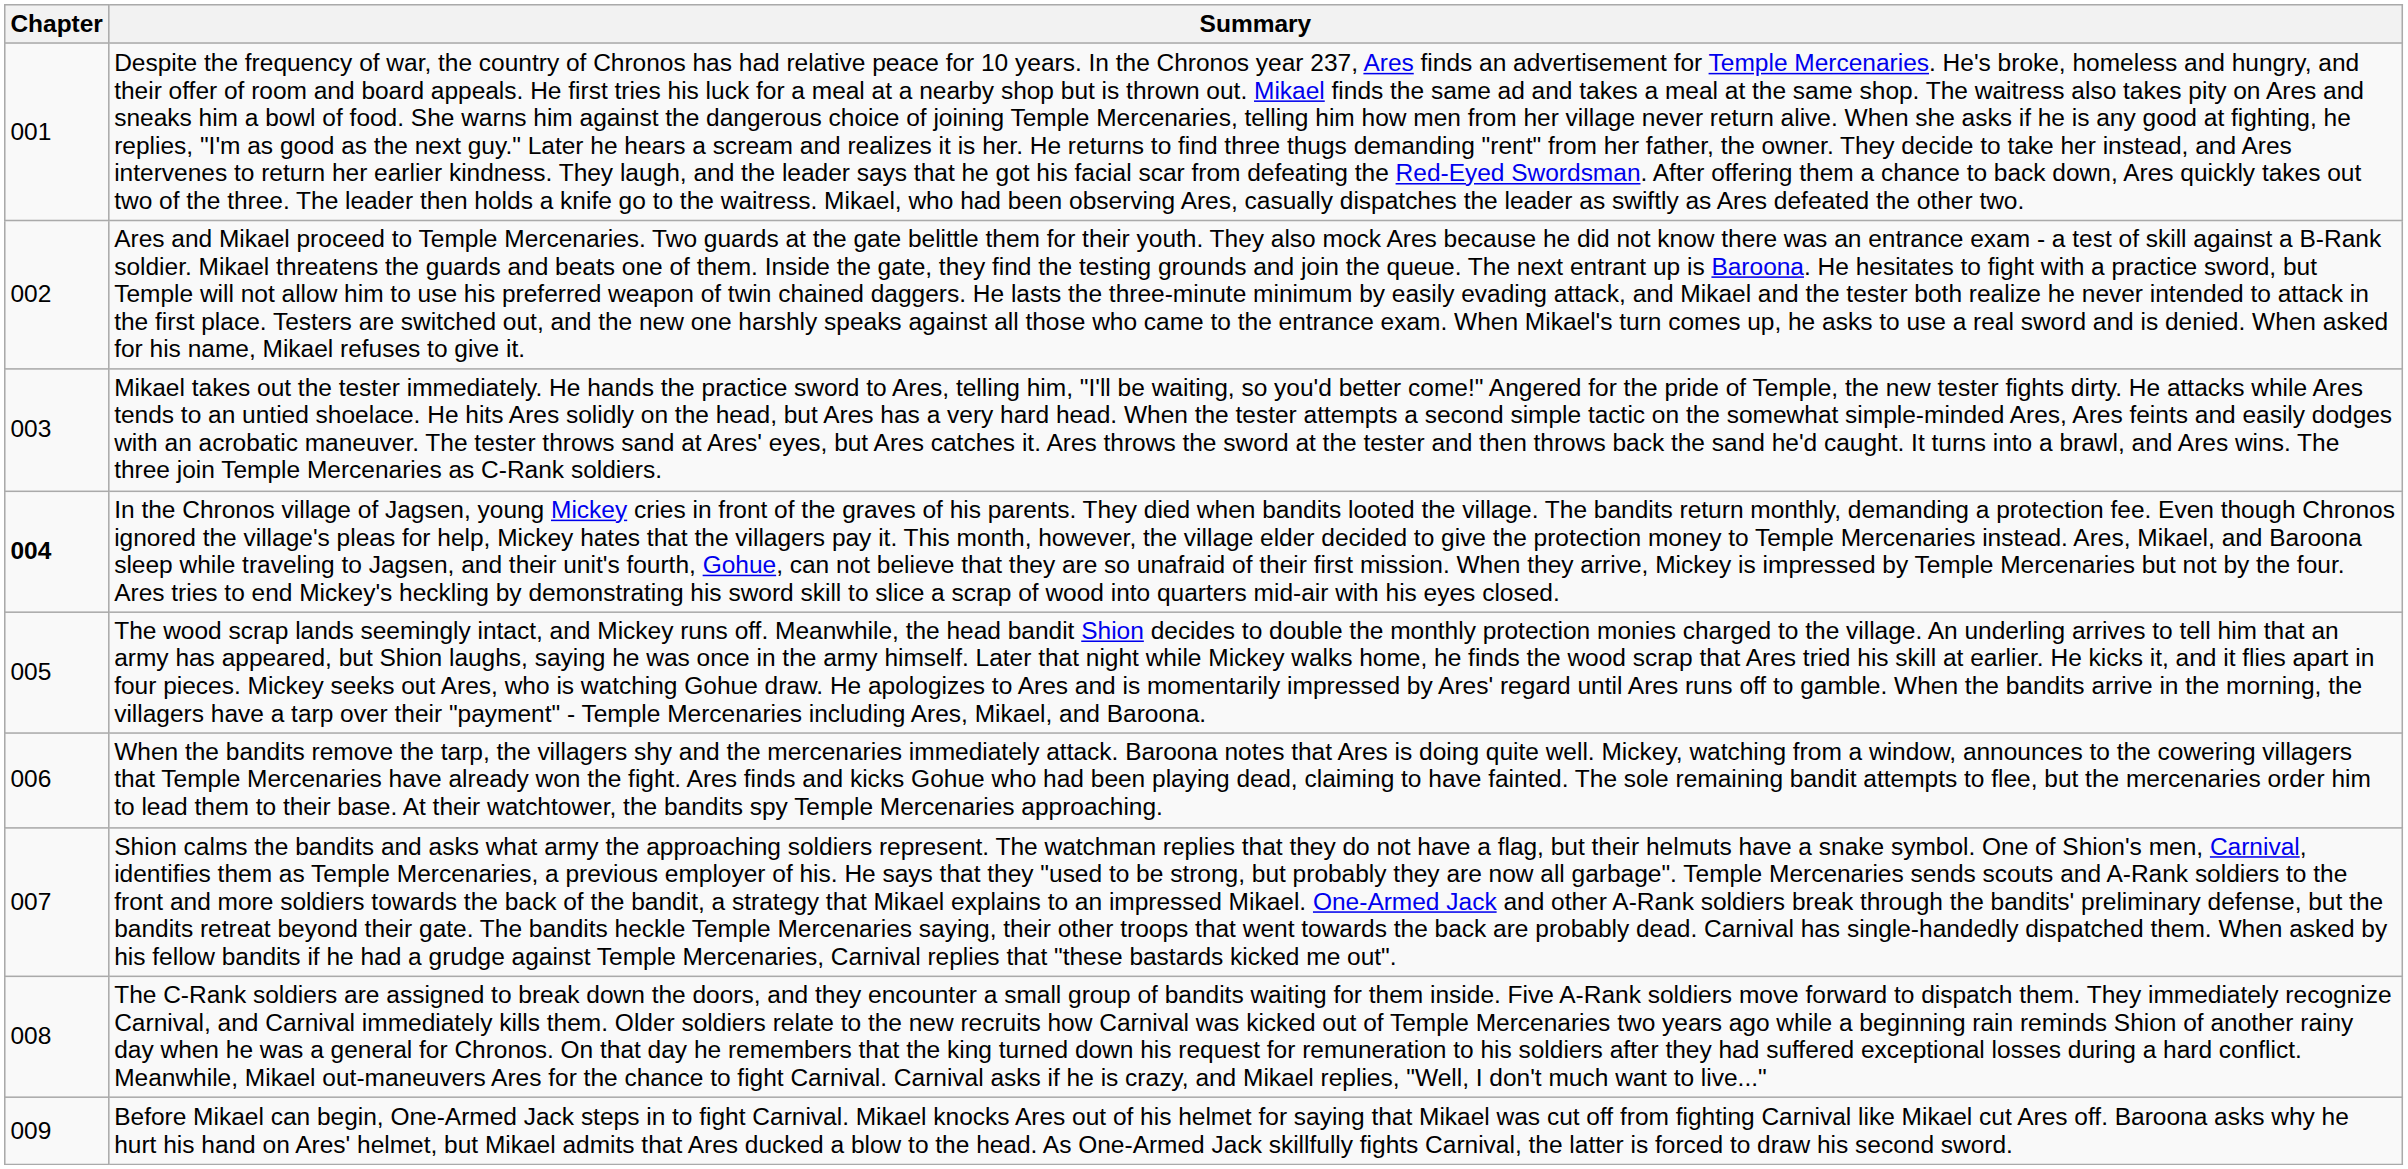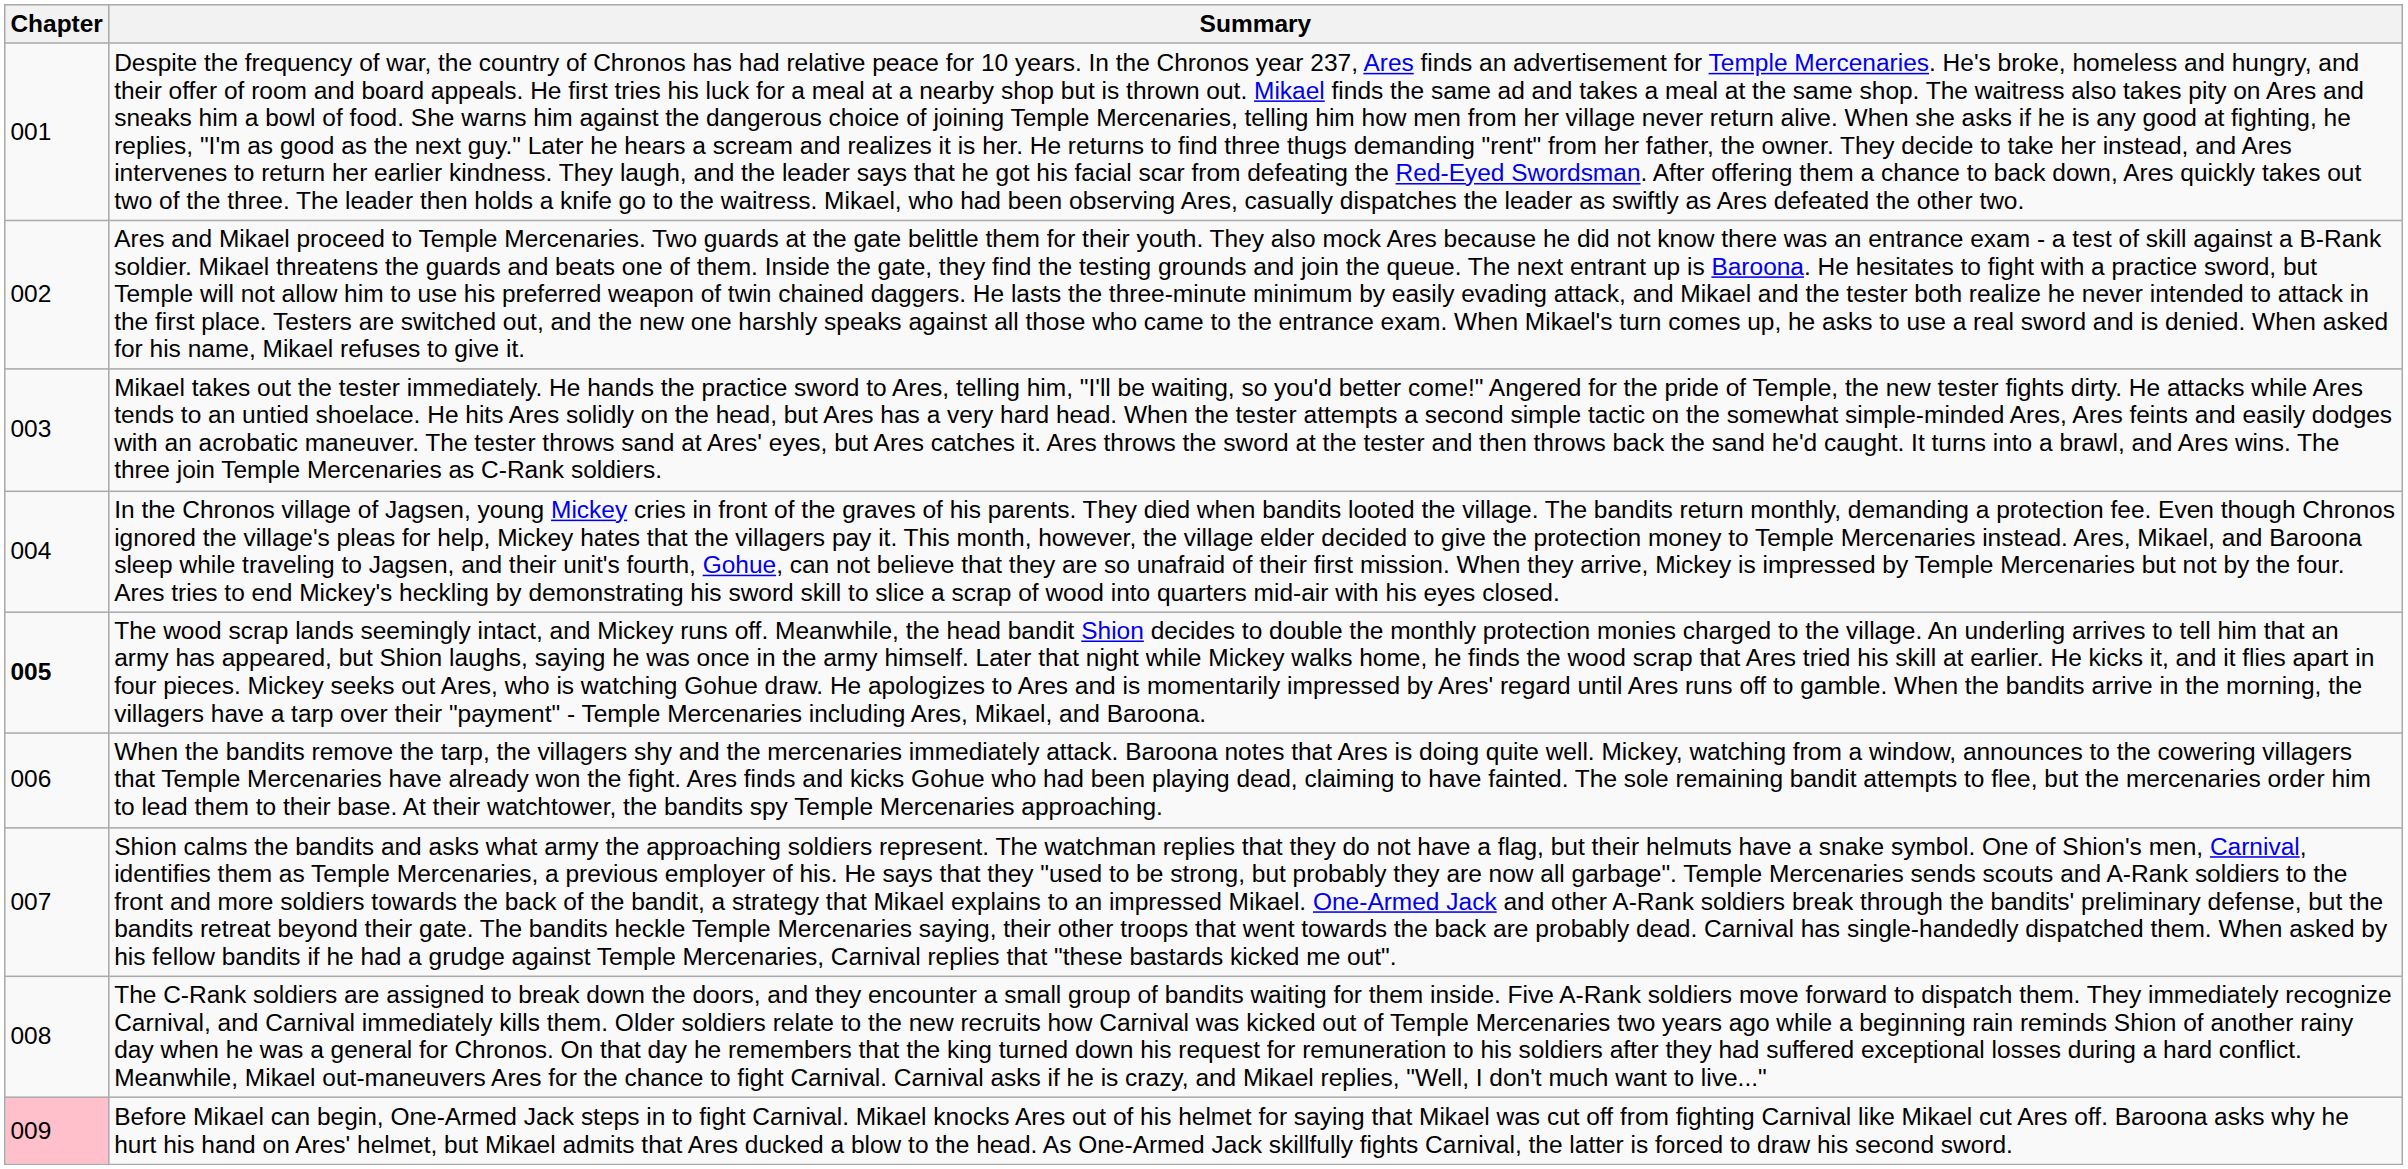(31, 550) bold -> (31, 550) normal
(31, 672) normal -> (31, 672) bold
(31, 1130) no background -> (31, 1130) pink background
